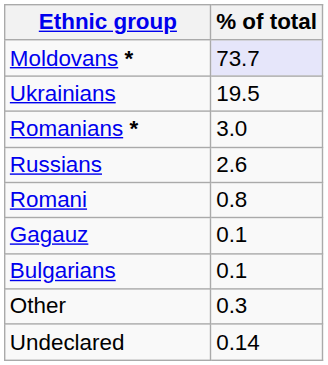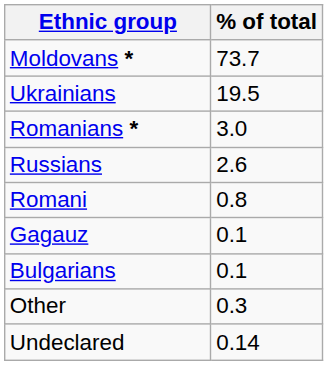(238, 57) lavender background -> (238, 57) no background
